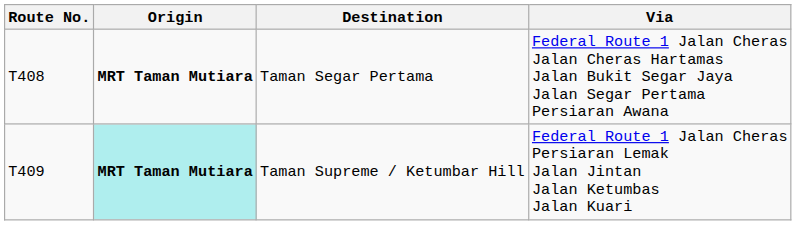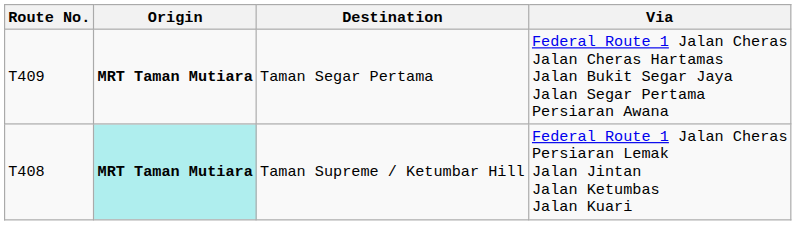(26, 77) T408 -> (26, 77) T409
(26, 172) T409 -> (26, 172) T408
